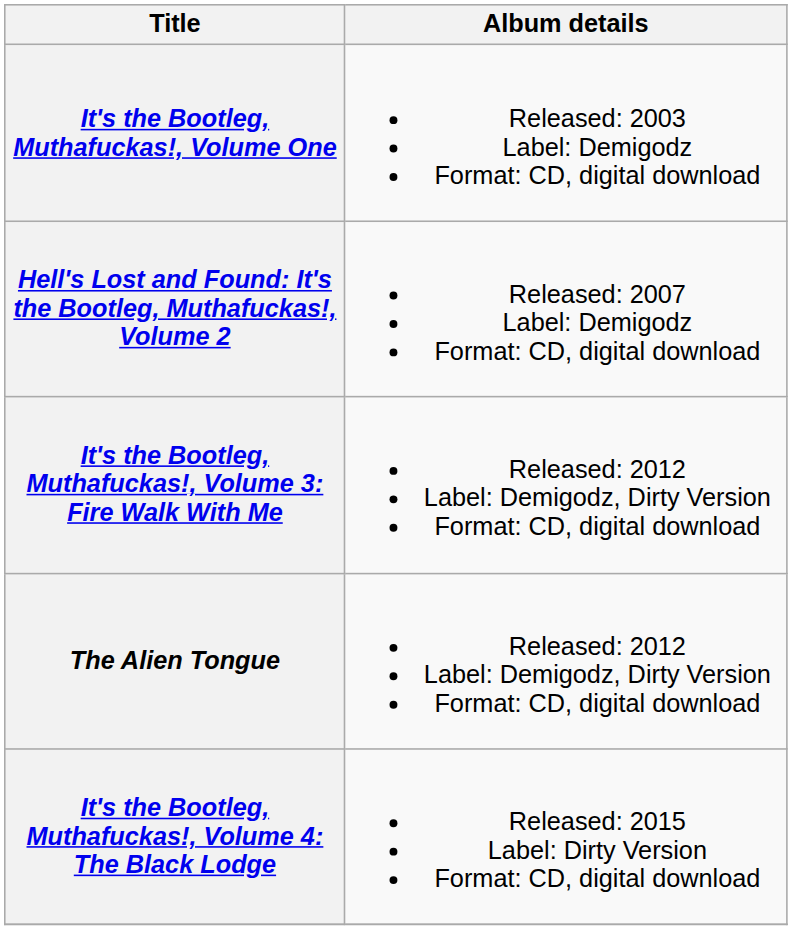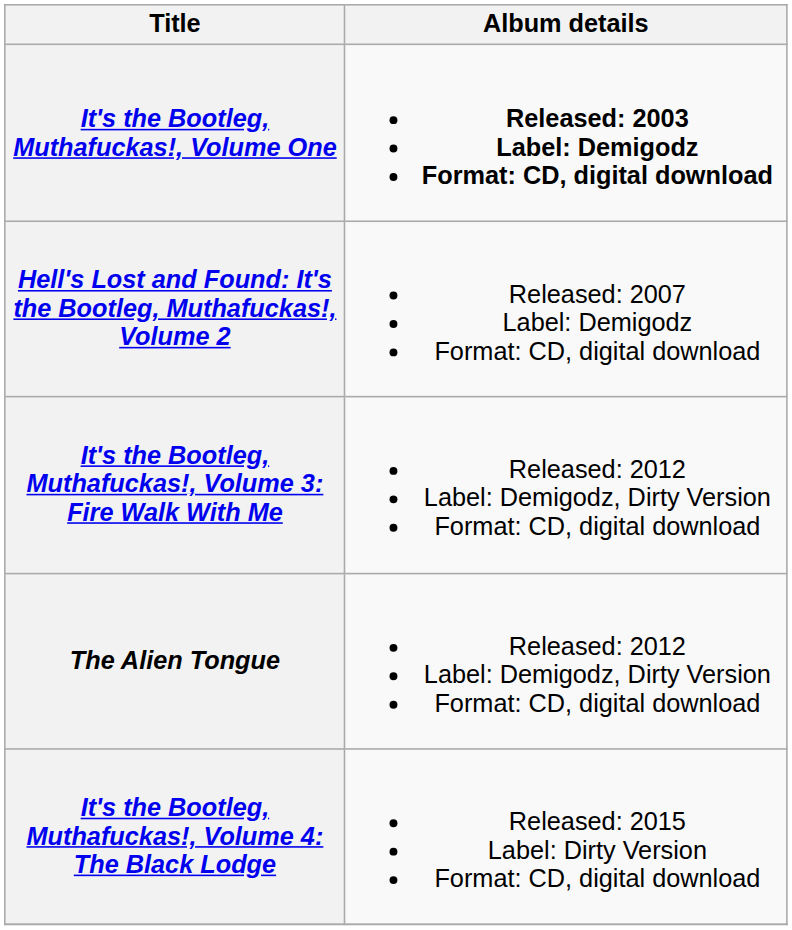(566, 147) normal -> (566, 147) bold
